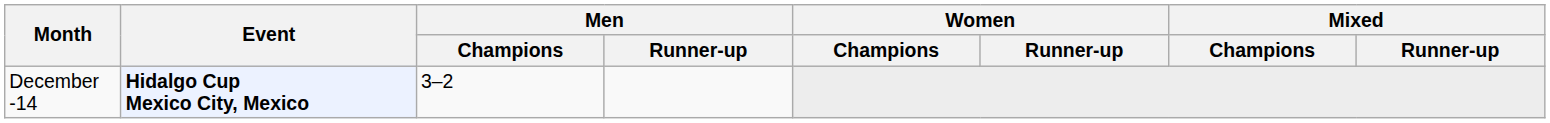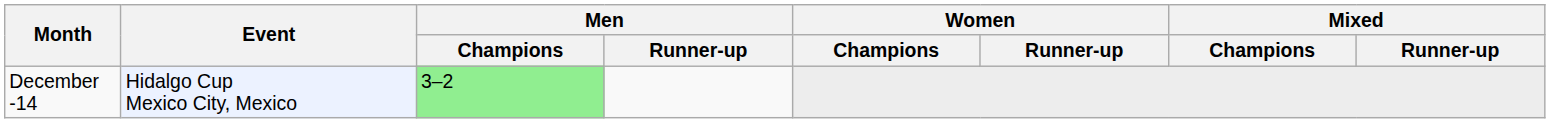(217, 92) bold -> (211, 92) normal
(437, 81) no background -> (437, 81) lightgreen background
